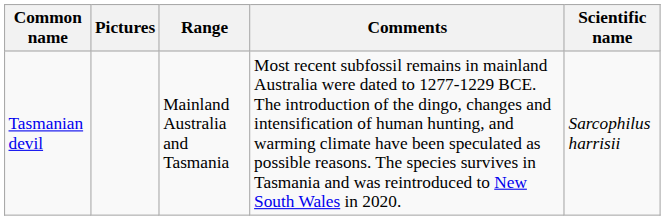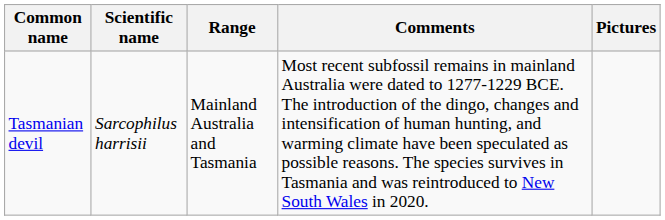columns swapped: (612, 27) <-> (125, 27)
